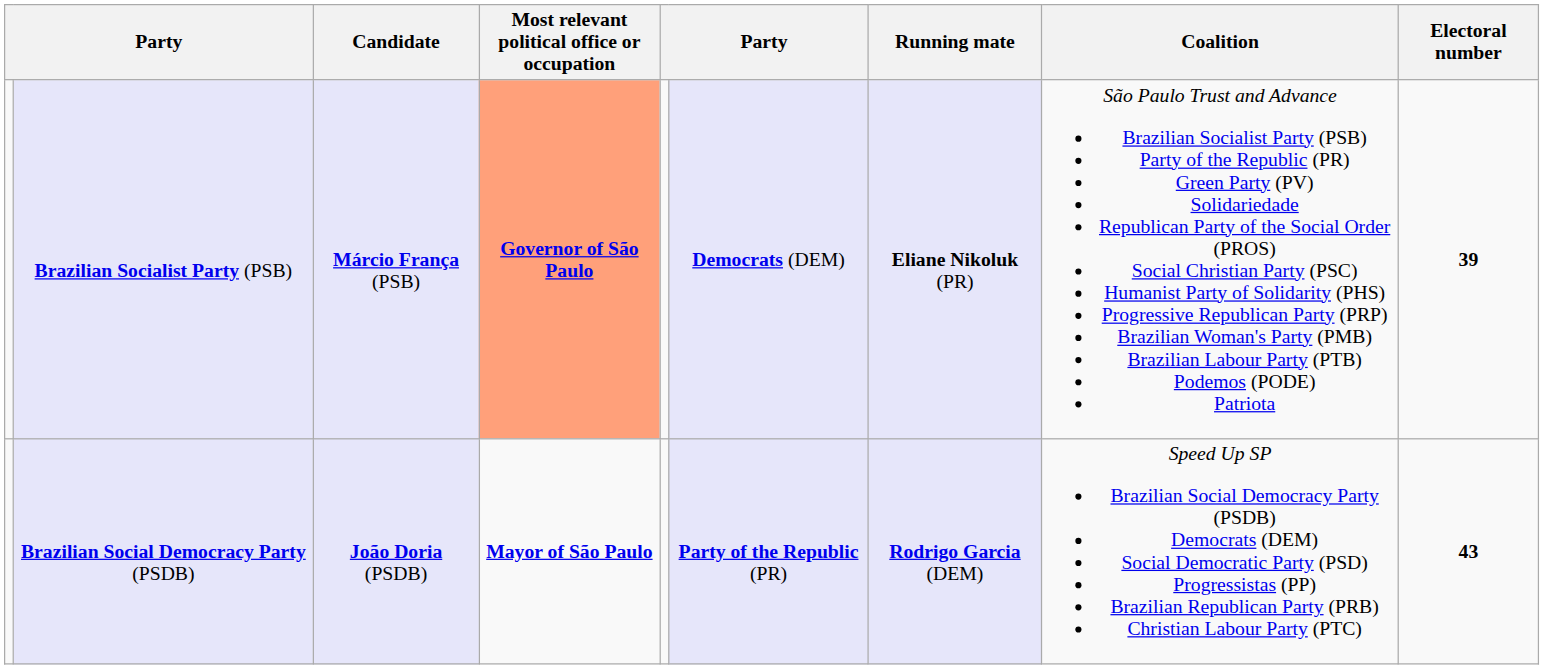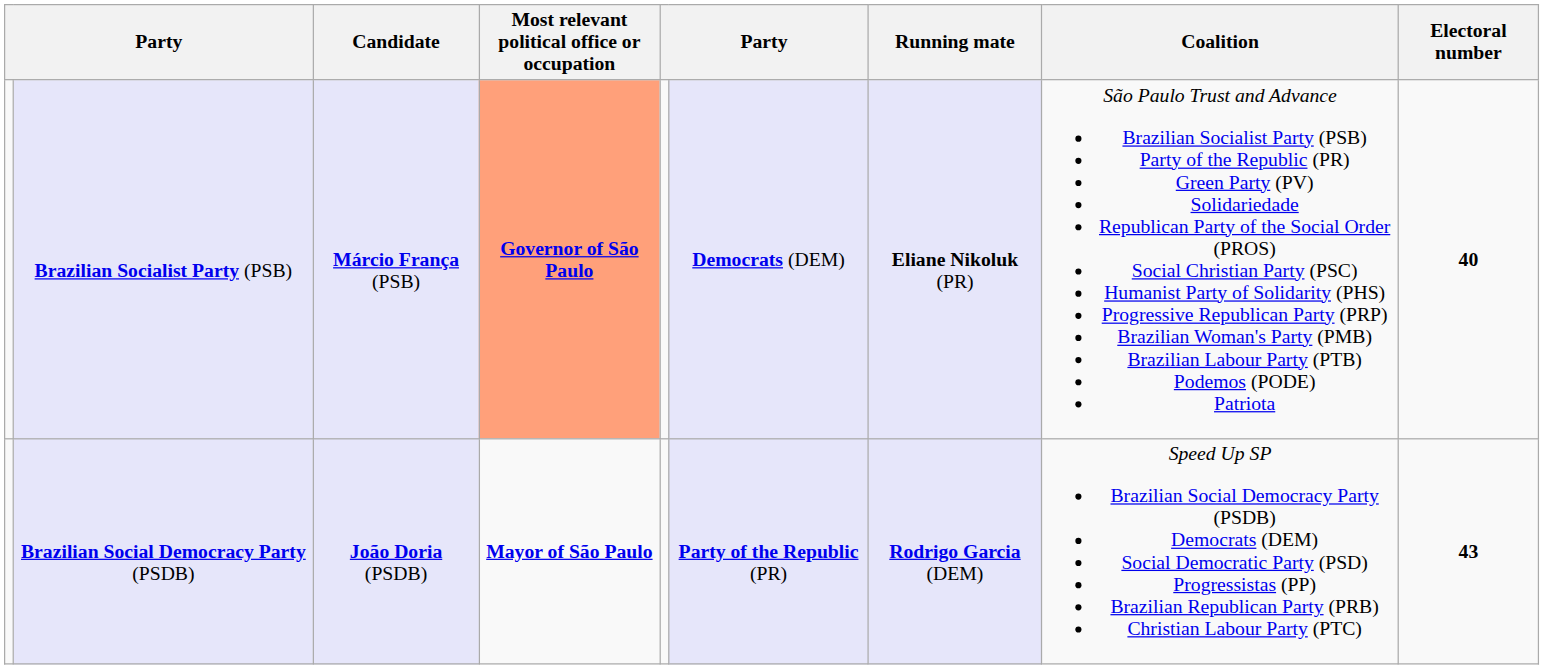(1468, 259) 39 -> (1468, 259) 40
